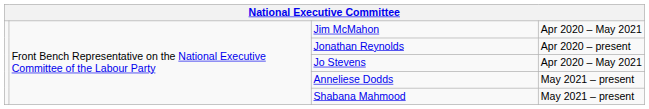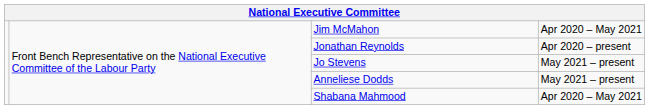(591, 63) Apr 2020 – May 2021 -> (587, 63) May 2021 – present
(587, 96) May 2021 – present -> (591, 96) Apr 2020 – May 2021
